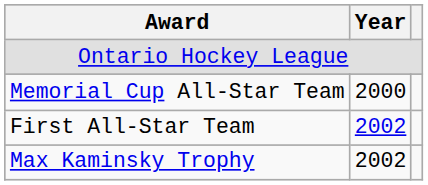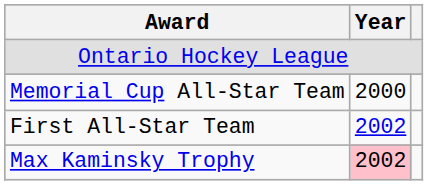(381, 162) no background -> (381, 162) pink background
